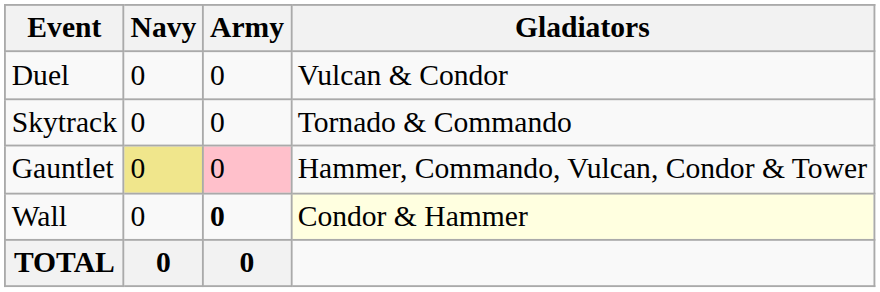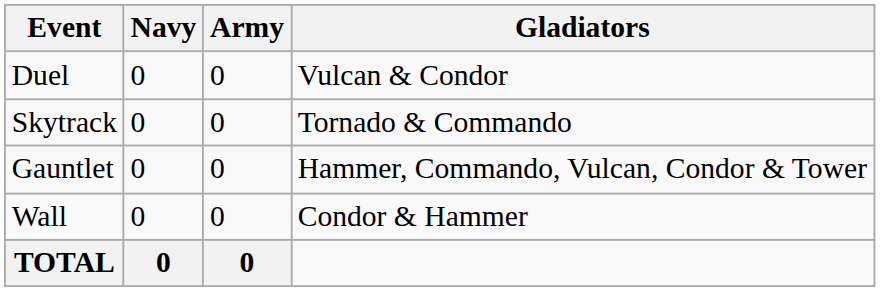(138, 168) khaki background -> (138, 168) no background
(217, 168) pink background -> (217, 168) no background
(217, 215) bold -> (217, 215) normal
(413, 215) lightyellow background -> (413, 215) no background
